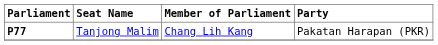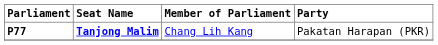(118, 31) normal -> (118, 31) bold
